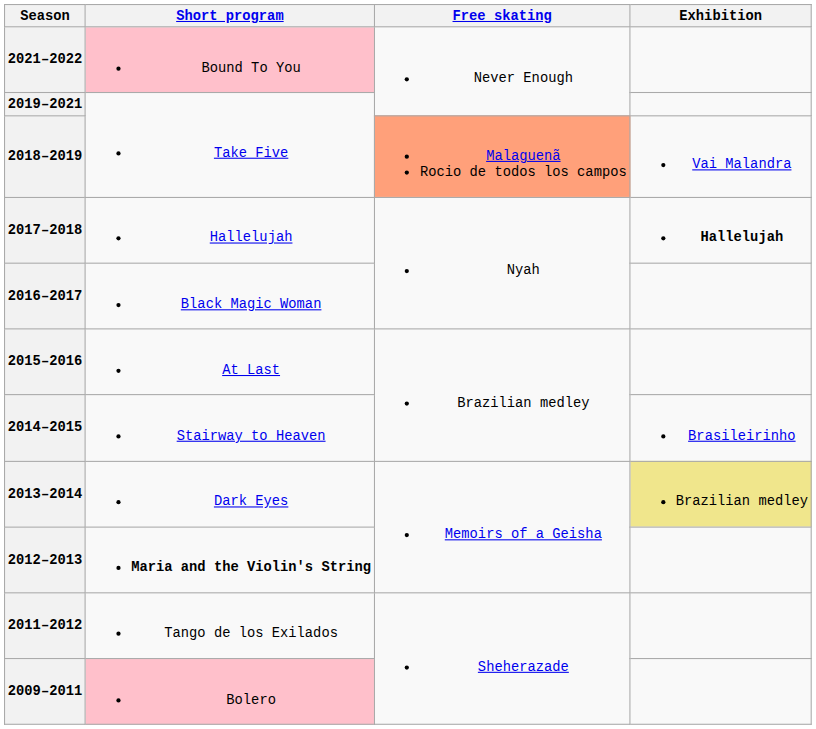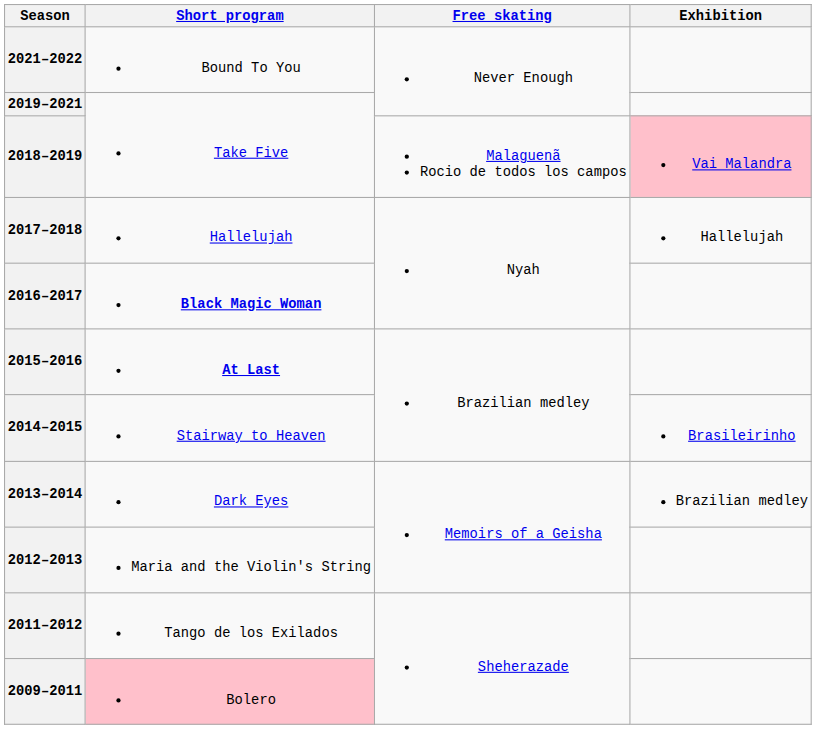(230, 68) pink background -> (230, 68) no background
(502, 164) lightsalmon background -> (502, 164) no background
(721, 164) no background -> (721, 164) pink background
(721, 238) bold -> (721, 238) normal
(230, 304) normal -> (230, 304) bold
(230, 370) normal -> (230, 370) bold
(721, 502) khaki background -> (721, 502) no background
(230, 568) bold -> (230, 568) normal
